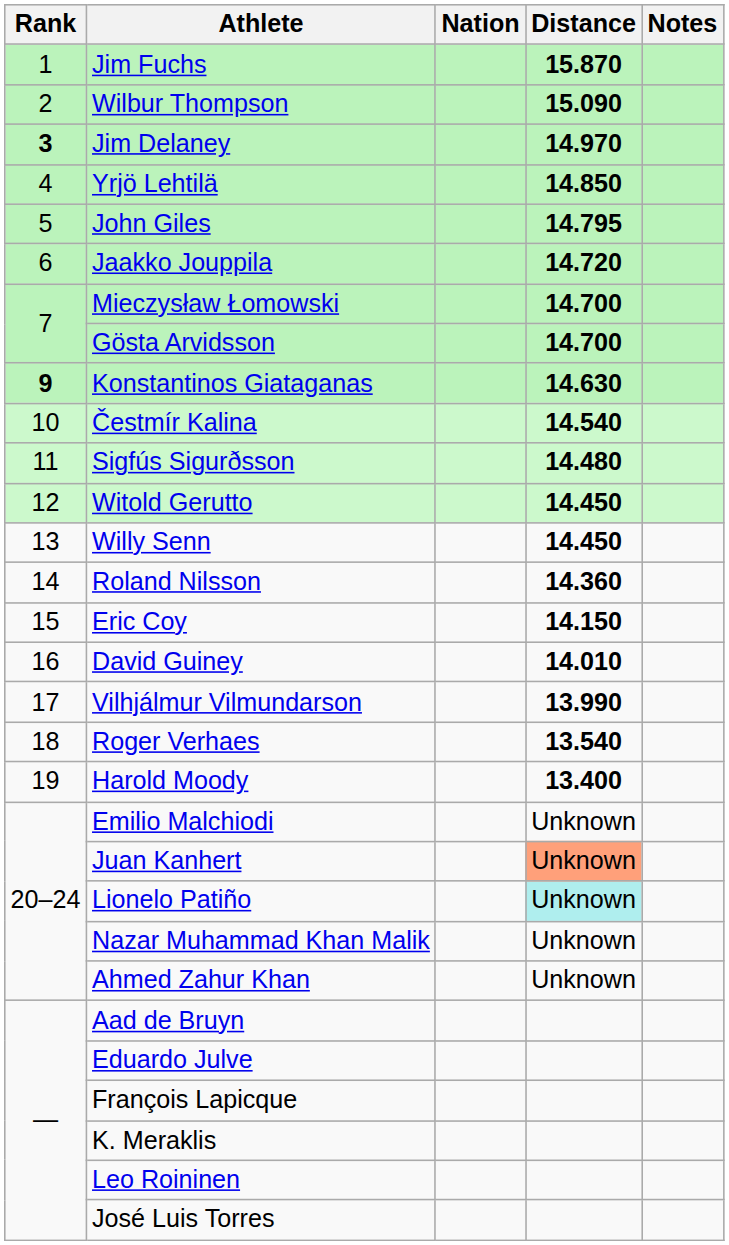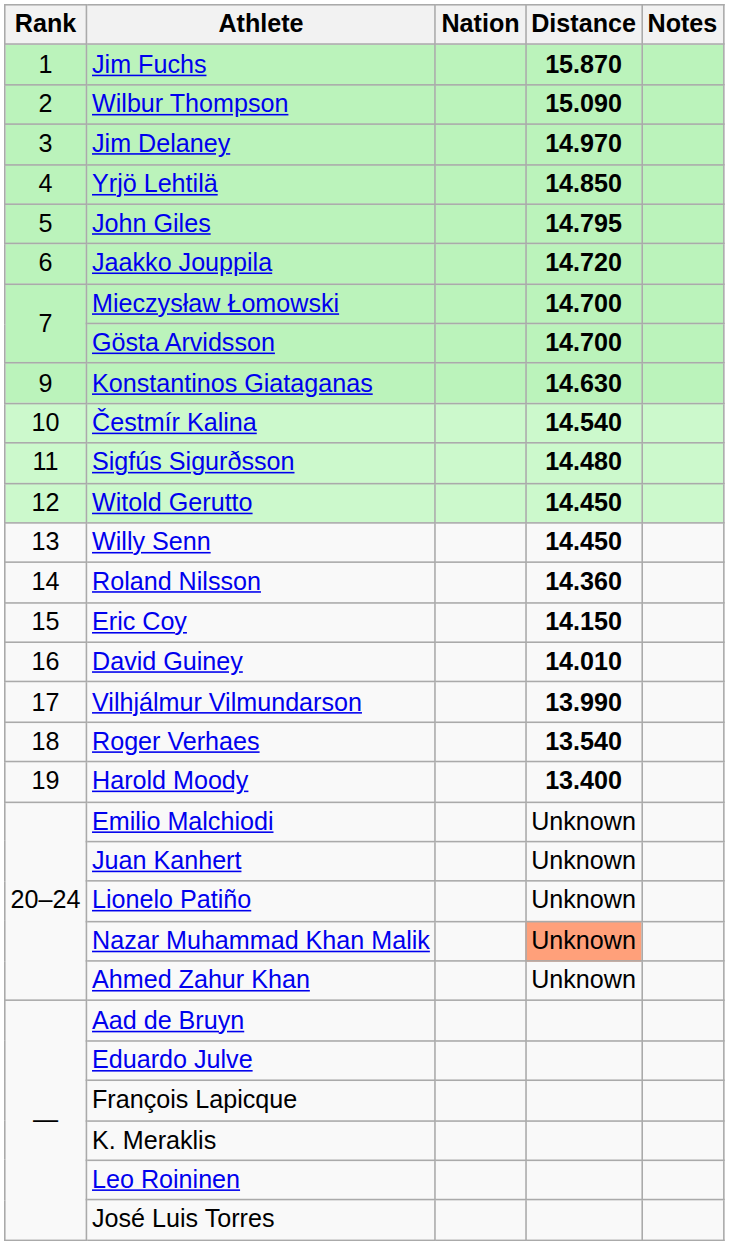(46, 143) bold -> (46, 143) normal
(46, 382) bold -> (46, 382) normal
(584, 861) lightsalmon background -> (584, 861) no background
(584, 900) paleturquoise background -> (584, 900) no background
(584, 940) no background -> (584, 940) lightsalmon background
